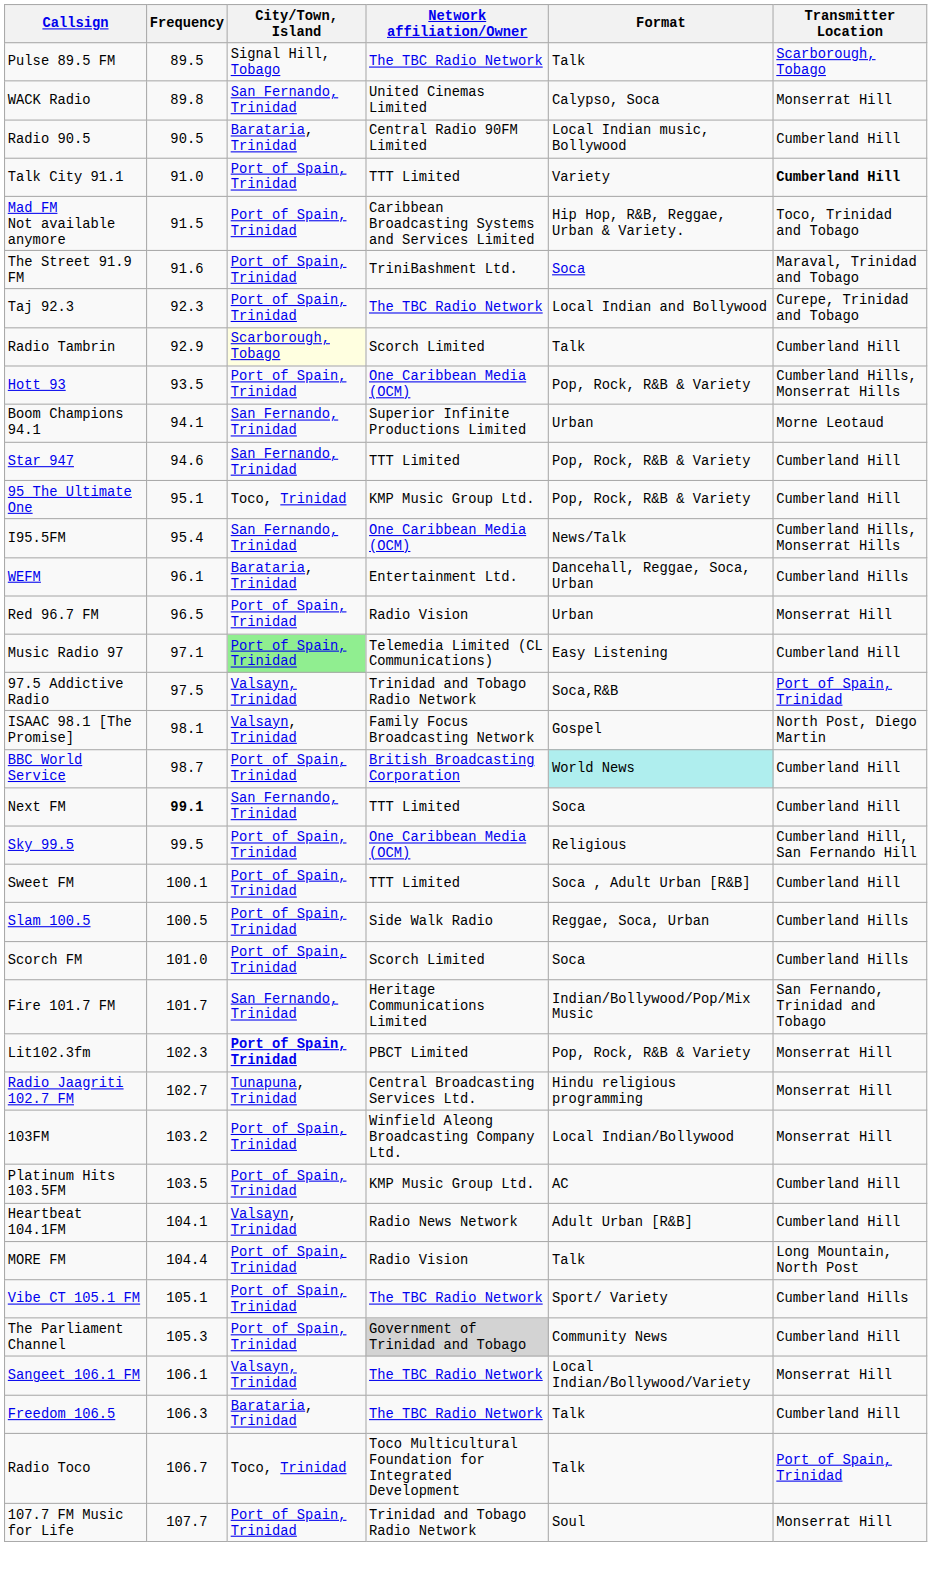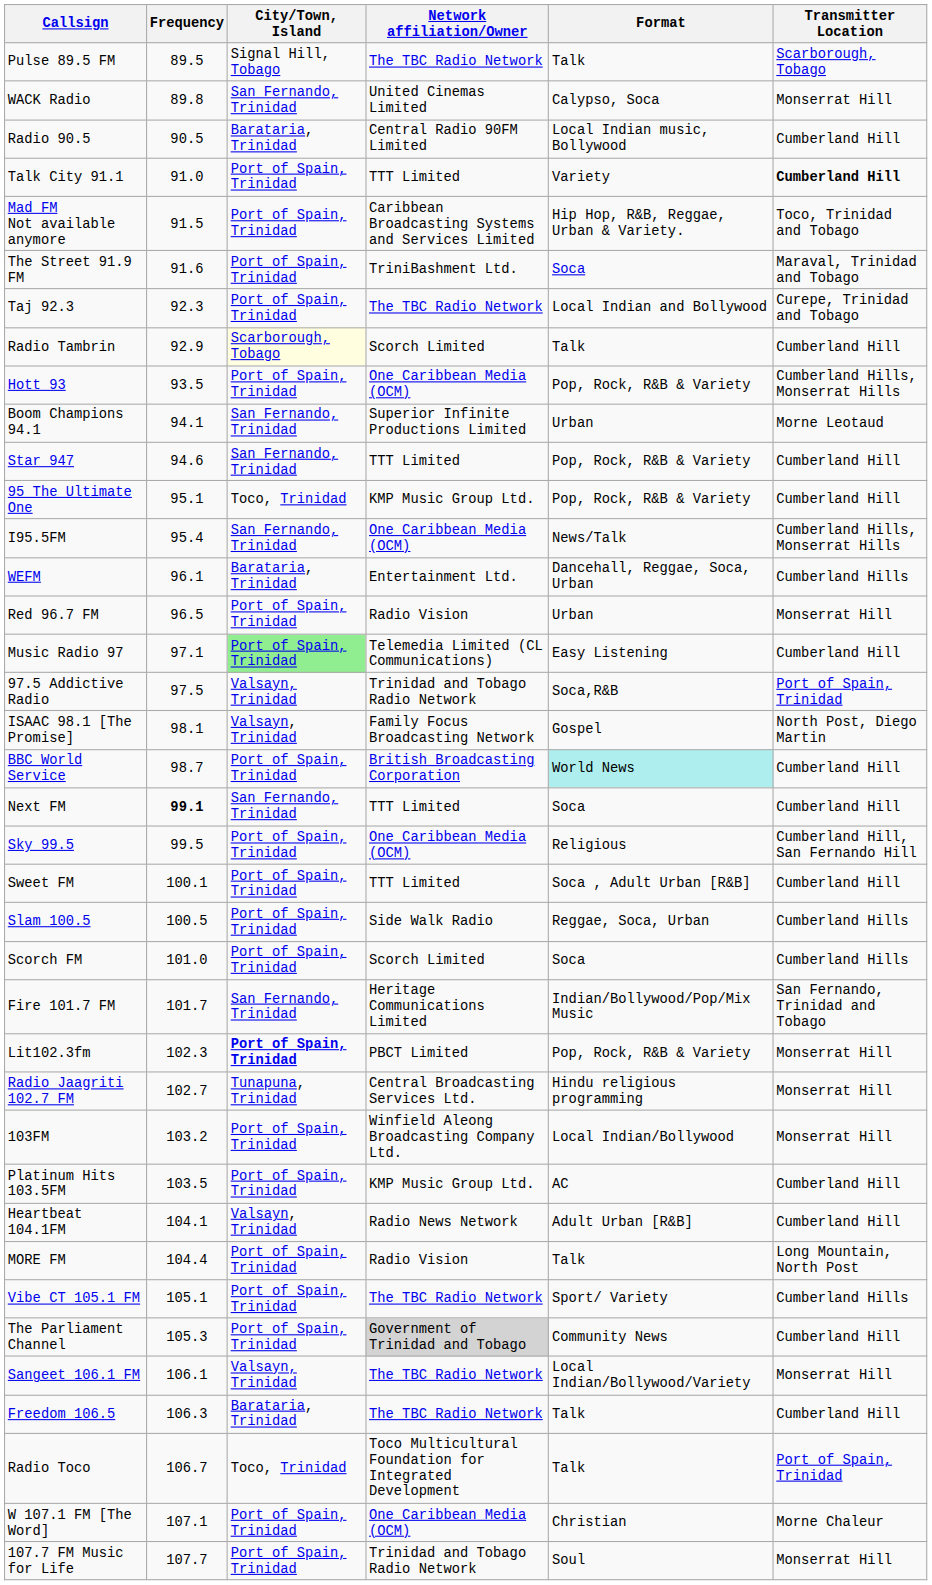+ row: (70, 1522)
